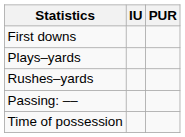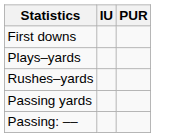+ row: (50, 100)
- row: (65, 122)
